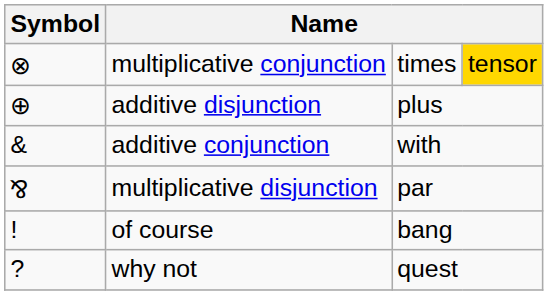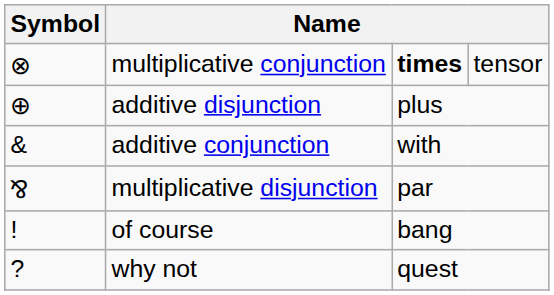(427, 64) normal -> (430, 64) bold
(502, 64) gold background -> (508, 64) no background
